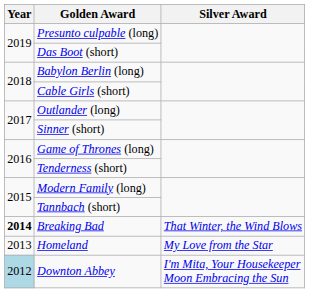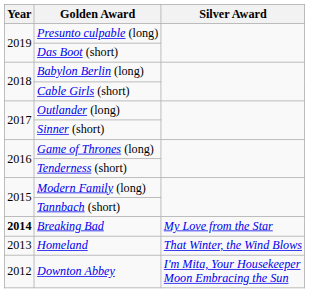(233, 226) That Winter, the Wind Blows -> (218, 226) My Love from the Star
(218, 245) My Love from the Star -> (233, 245) That Winter, the Wind Blows
(19, 271) lightblue background -> (19, 271) no background
